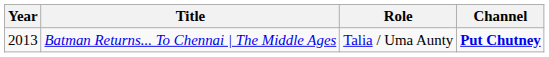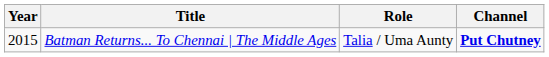(23, 39) 2013 -> (23, 39) 2015
